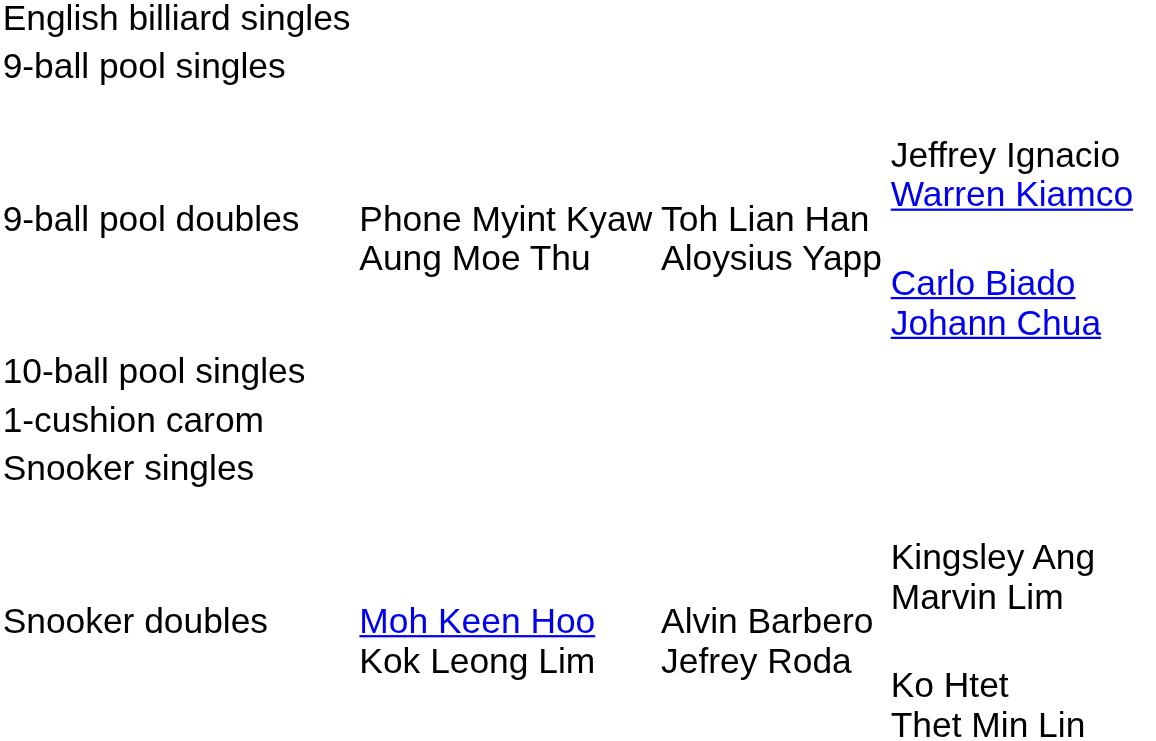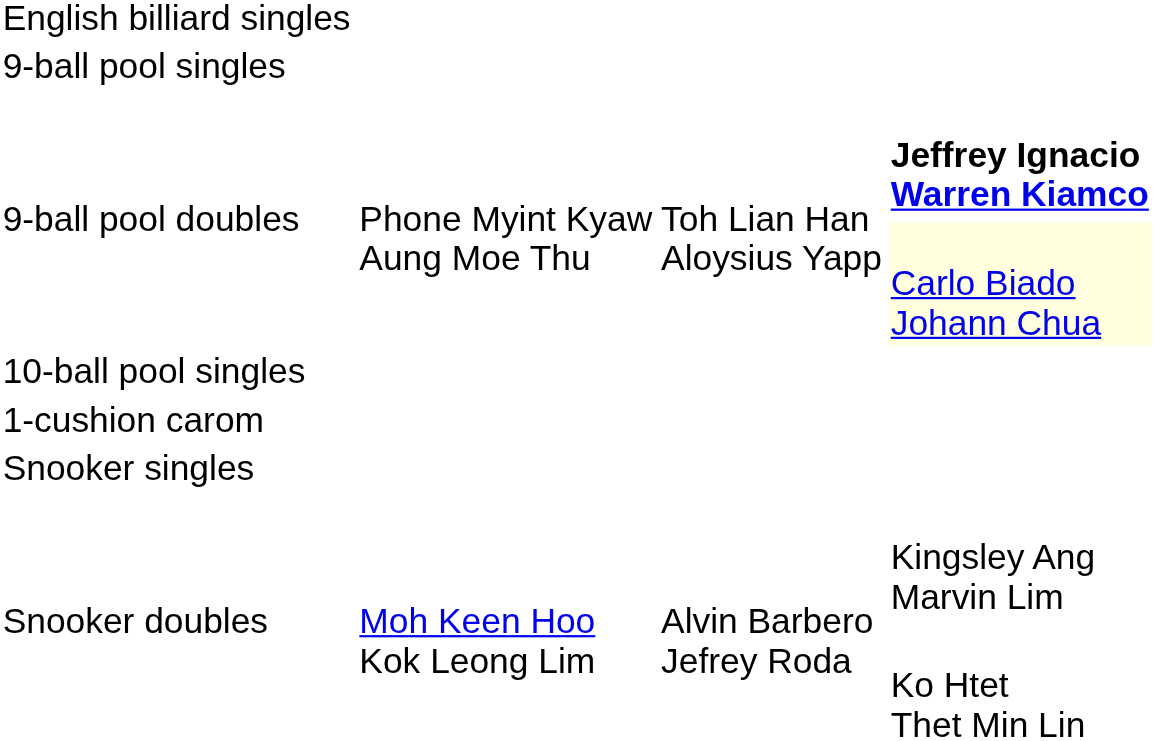(1012, 174) normal -> (1020, 174) bold
(996, 303) no background -> (996, 303) lightyellow background
